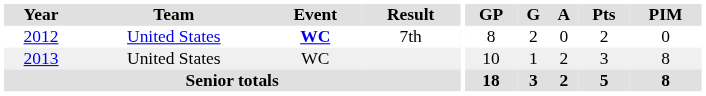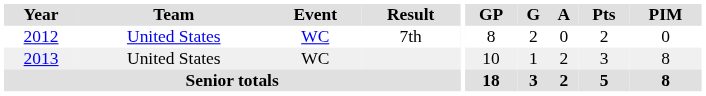(315, 36) bold -> (315, 36) normal
